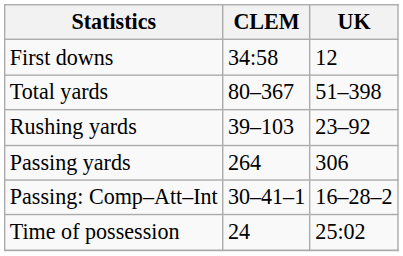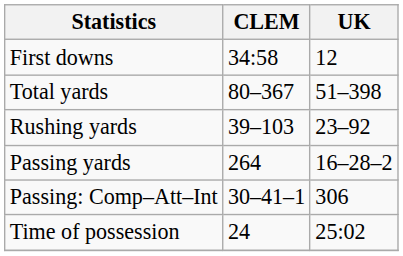(332, 162) 306 -> (354, 162) 16–28–2
(354, 197) 16–28–2 -> (332, 197) 306
